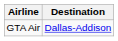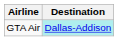(78, 28) no background -> (78, 28) paleturquoise background
